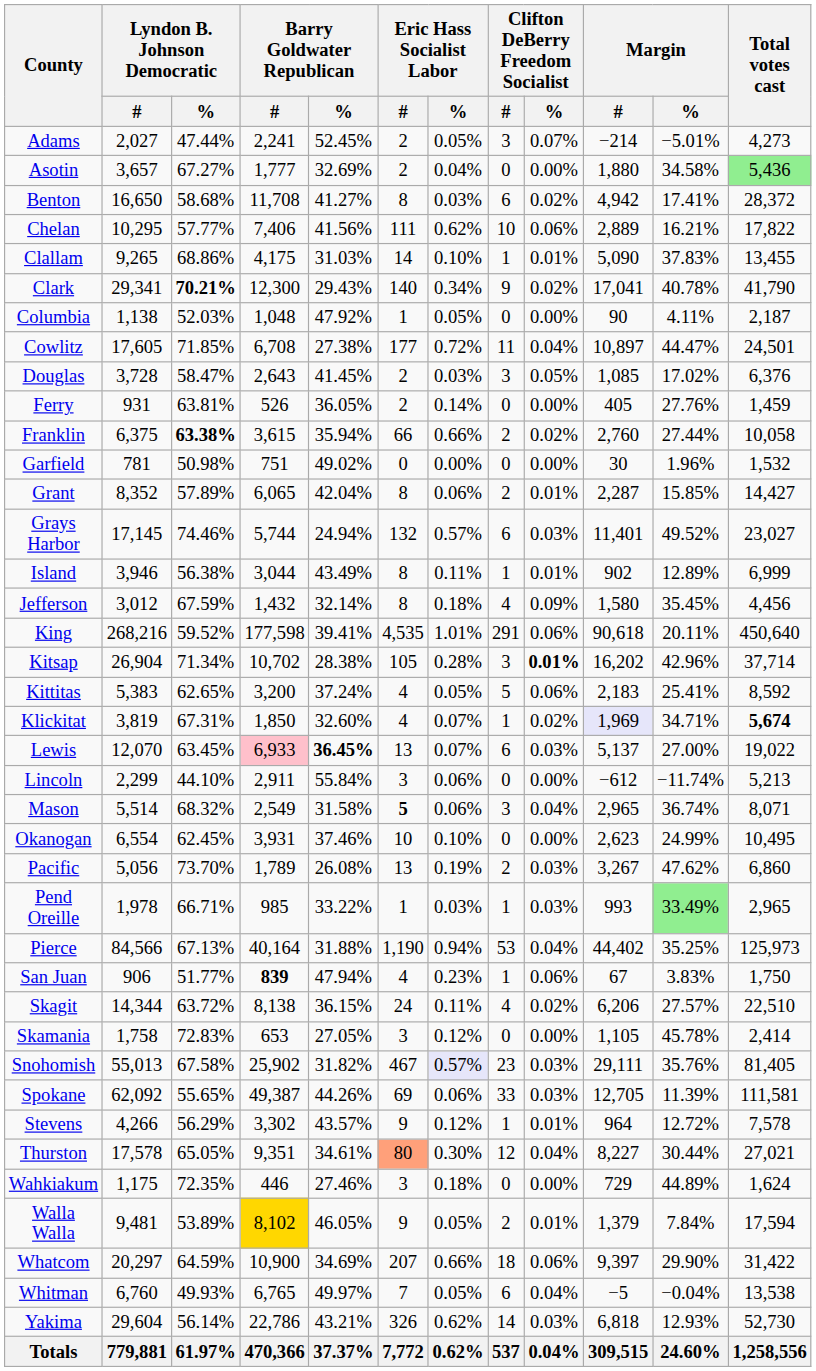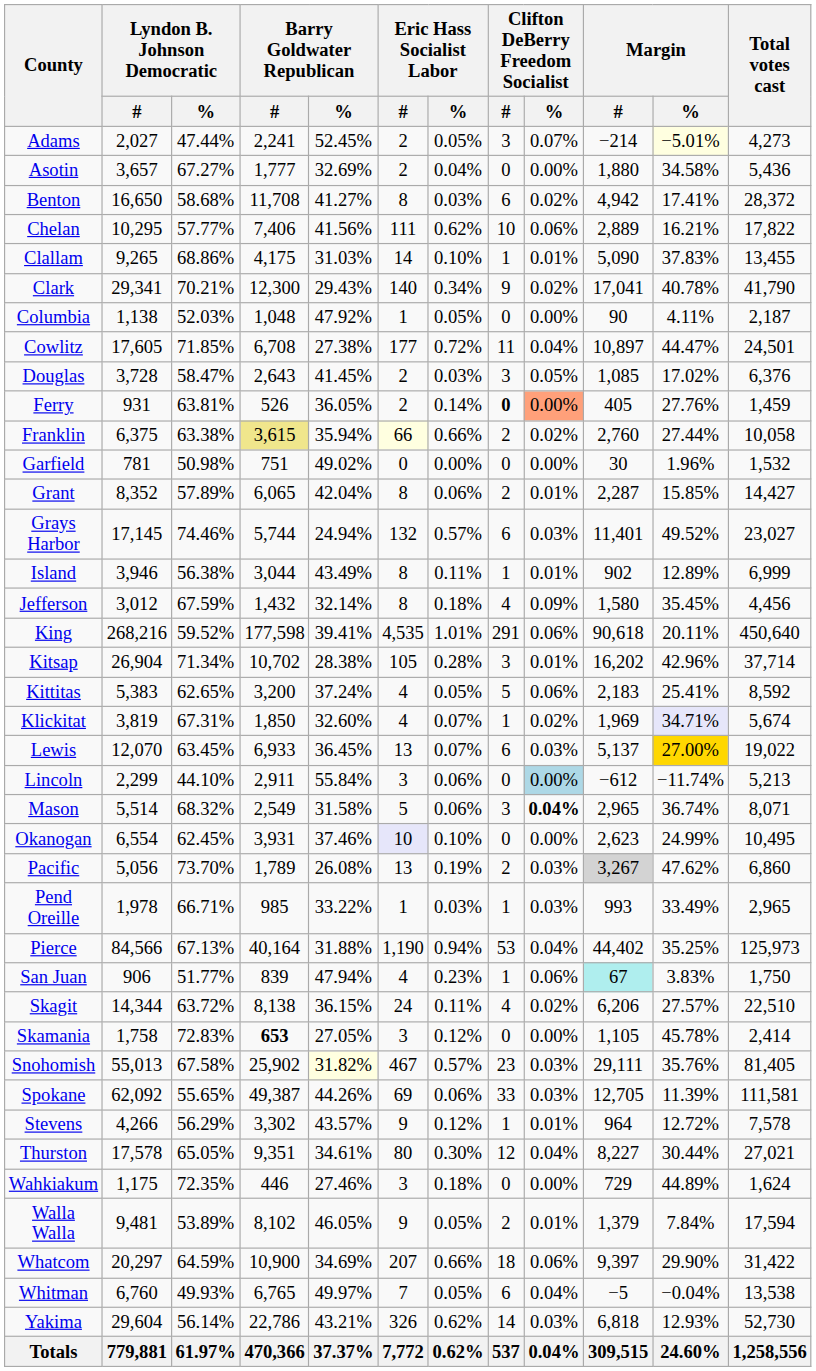(690, 140) no background -> (690, 140) lightyellow background
(770, 170) lightgreen background -> (770, 170) no background
(206, 287) bold -> (206, 287) normal
(506, 405) normal -> (506, 405) bold
(554, 405) no background -> (554, 405) lightsalmon background
(206, 435) bold -> (206, 435) normal
(275, 435) no background -> (275, 435) khaki background
(403, 435) no background -> (403, 435) lightyellow background
(554, 662) bold -> (554, 662) normal
(618, 720) lavender background -> (618, 720) no background
(690, 720) no background -> (690, 720) lavender background
(770, 720) bold -> (770, 720) normal
(275, 750) pink background -> (275, 750) no background
(343, 750) bold -> (343, 750) normal
(690, 750) no background -> (690, 750) gold background
(554, 779) no background -> (554, 779) lightblue background
(403, 809) bold -> (403, 809) normal
(554, 809) normal -> (554, 809) bold
(403, 838) no background -> (403, 838) lavender background
(618, 868) no background -> (618, 868) lightgrey background
(690, 907) lightgreen background -> (690, 907) no background
(275, 977) bold -> (275, 977) normal
(618, 977) no background -> (618, 977) paleturquoise background
(275, 1036) normal -> (275, 1036) bold
(343, 1065) no background -> (343, 1065) lightyellow background
(458, 1065) lavender background -> (458, 1065) no background
(403, 1153) lightsalmon background -> (403, 1153) no background
(275, 1223) gold background -> (275, 1223) no background
